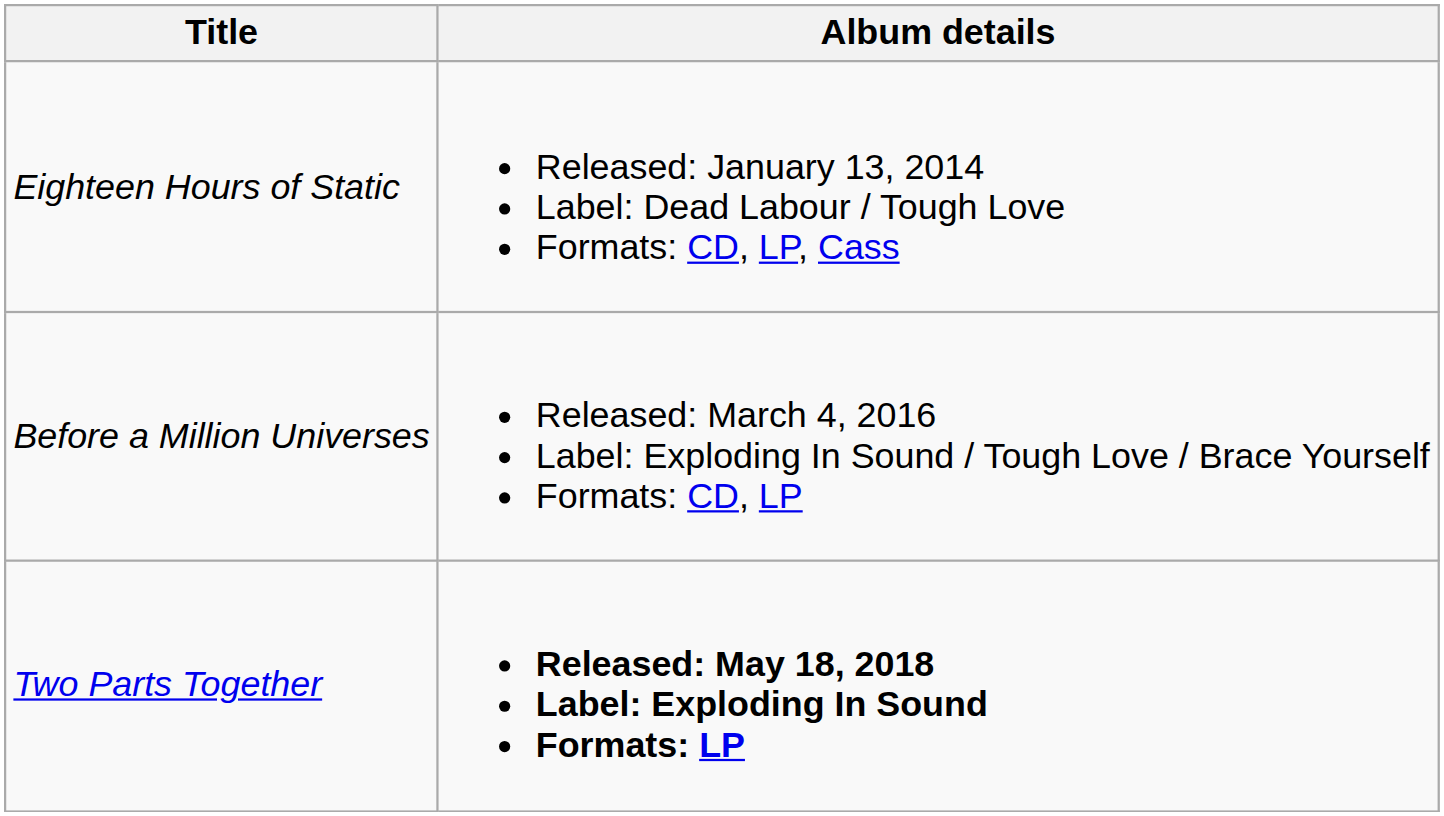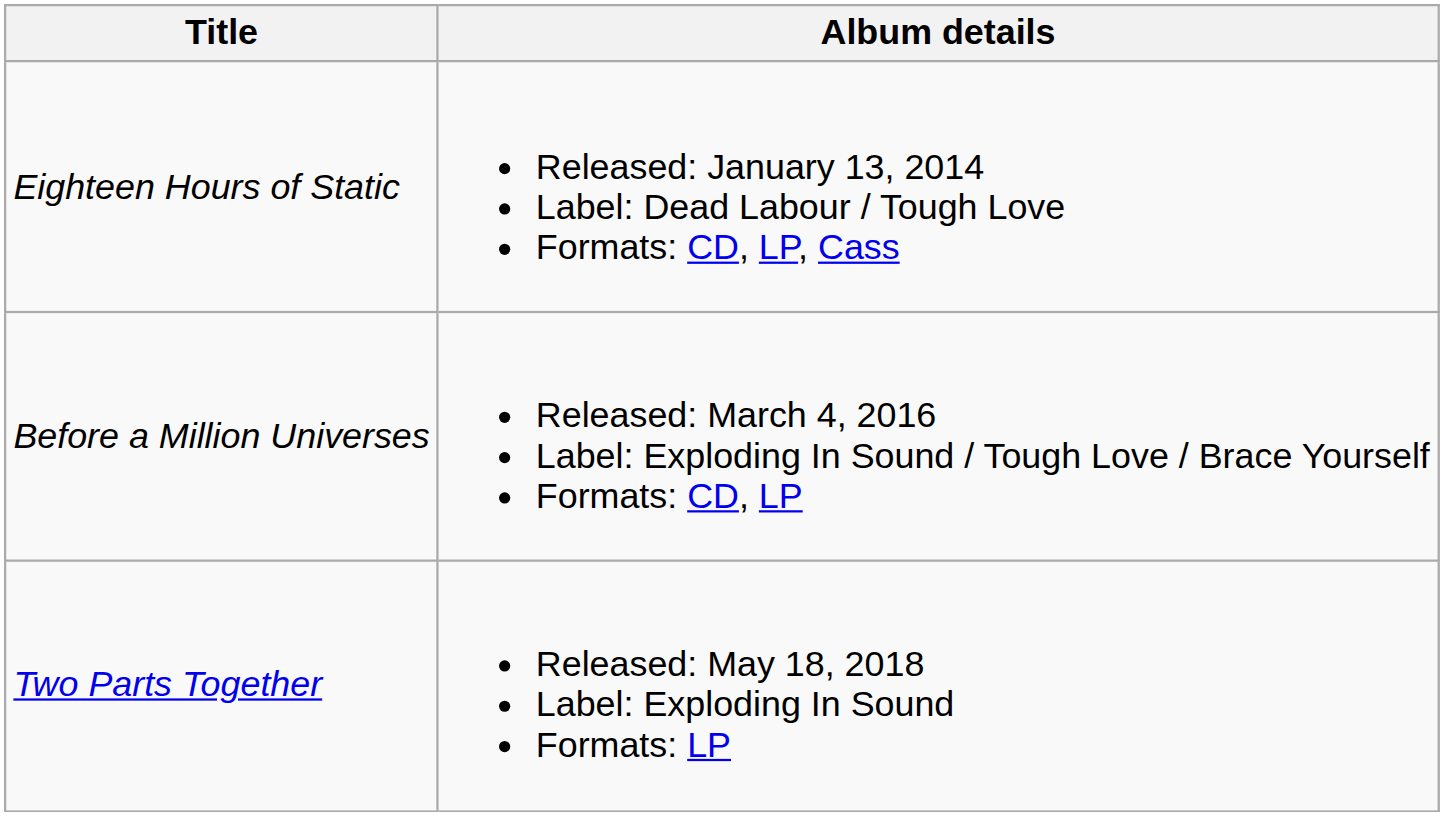(938, 706) bold -> (938, 706) normal
